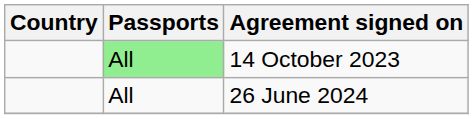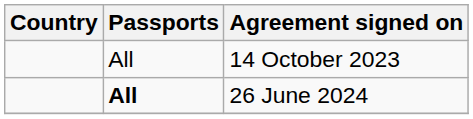(121, 58) lightgreen background -> (121, 58) no background
(121, 95) normal -> (123, 95) bold
